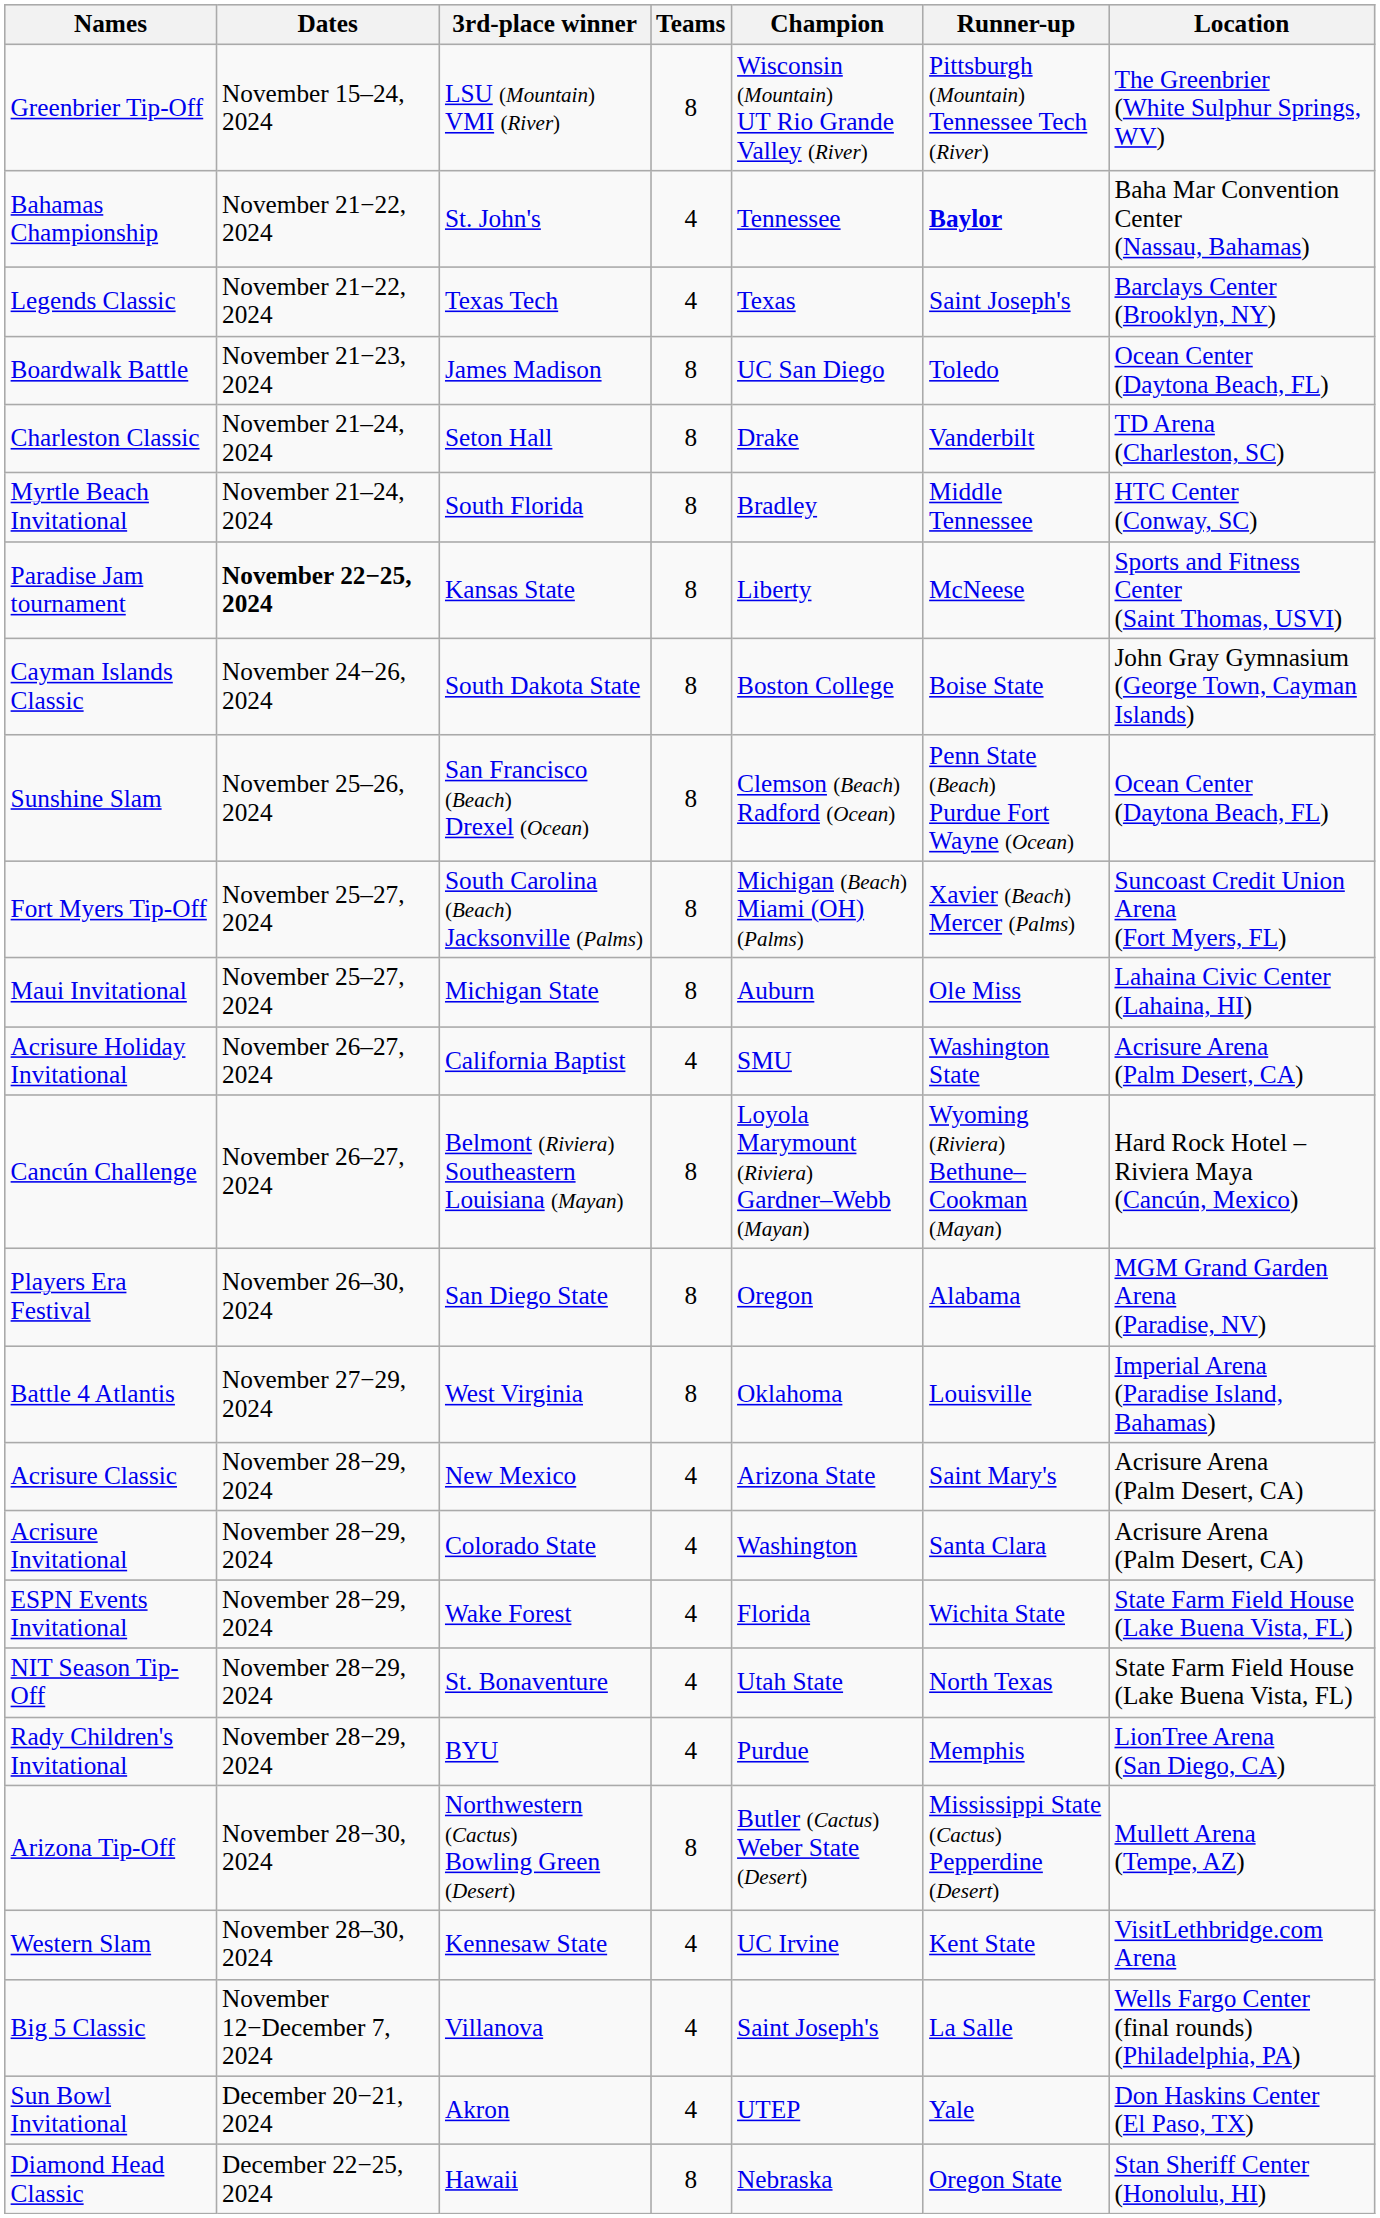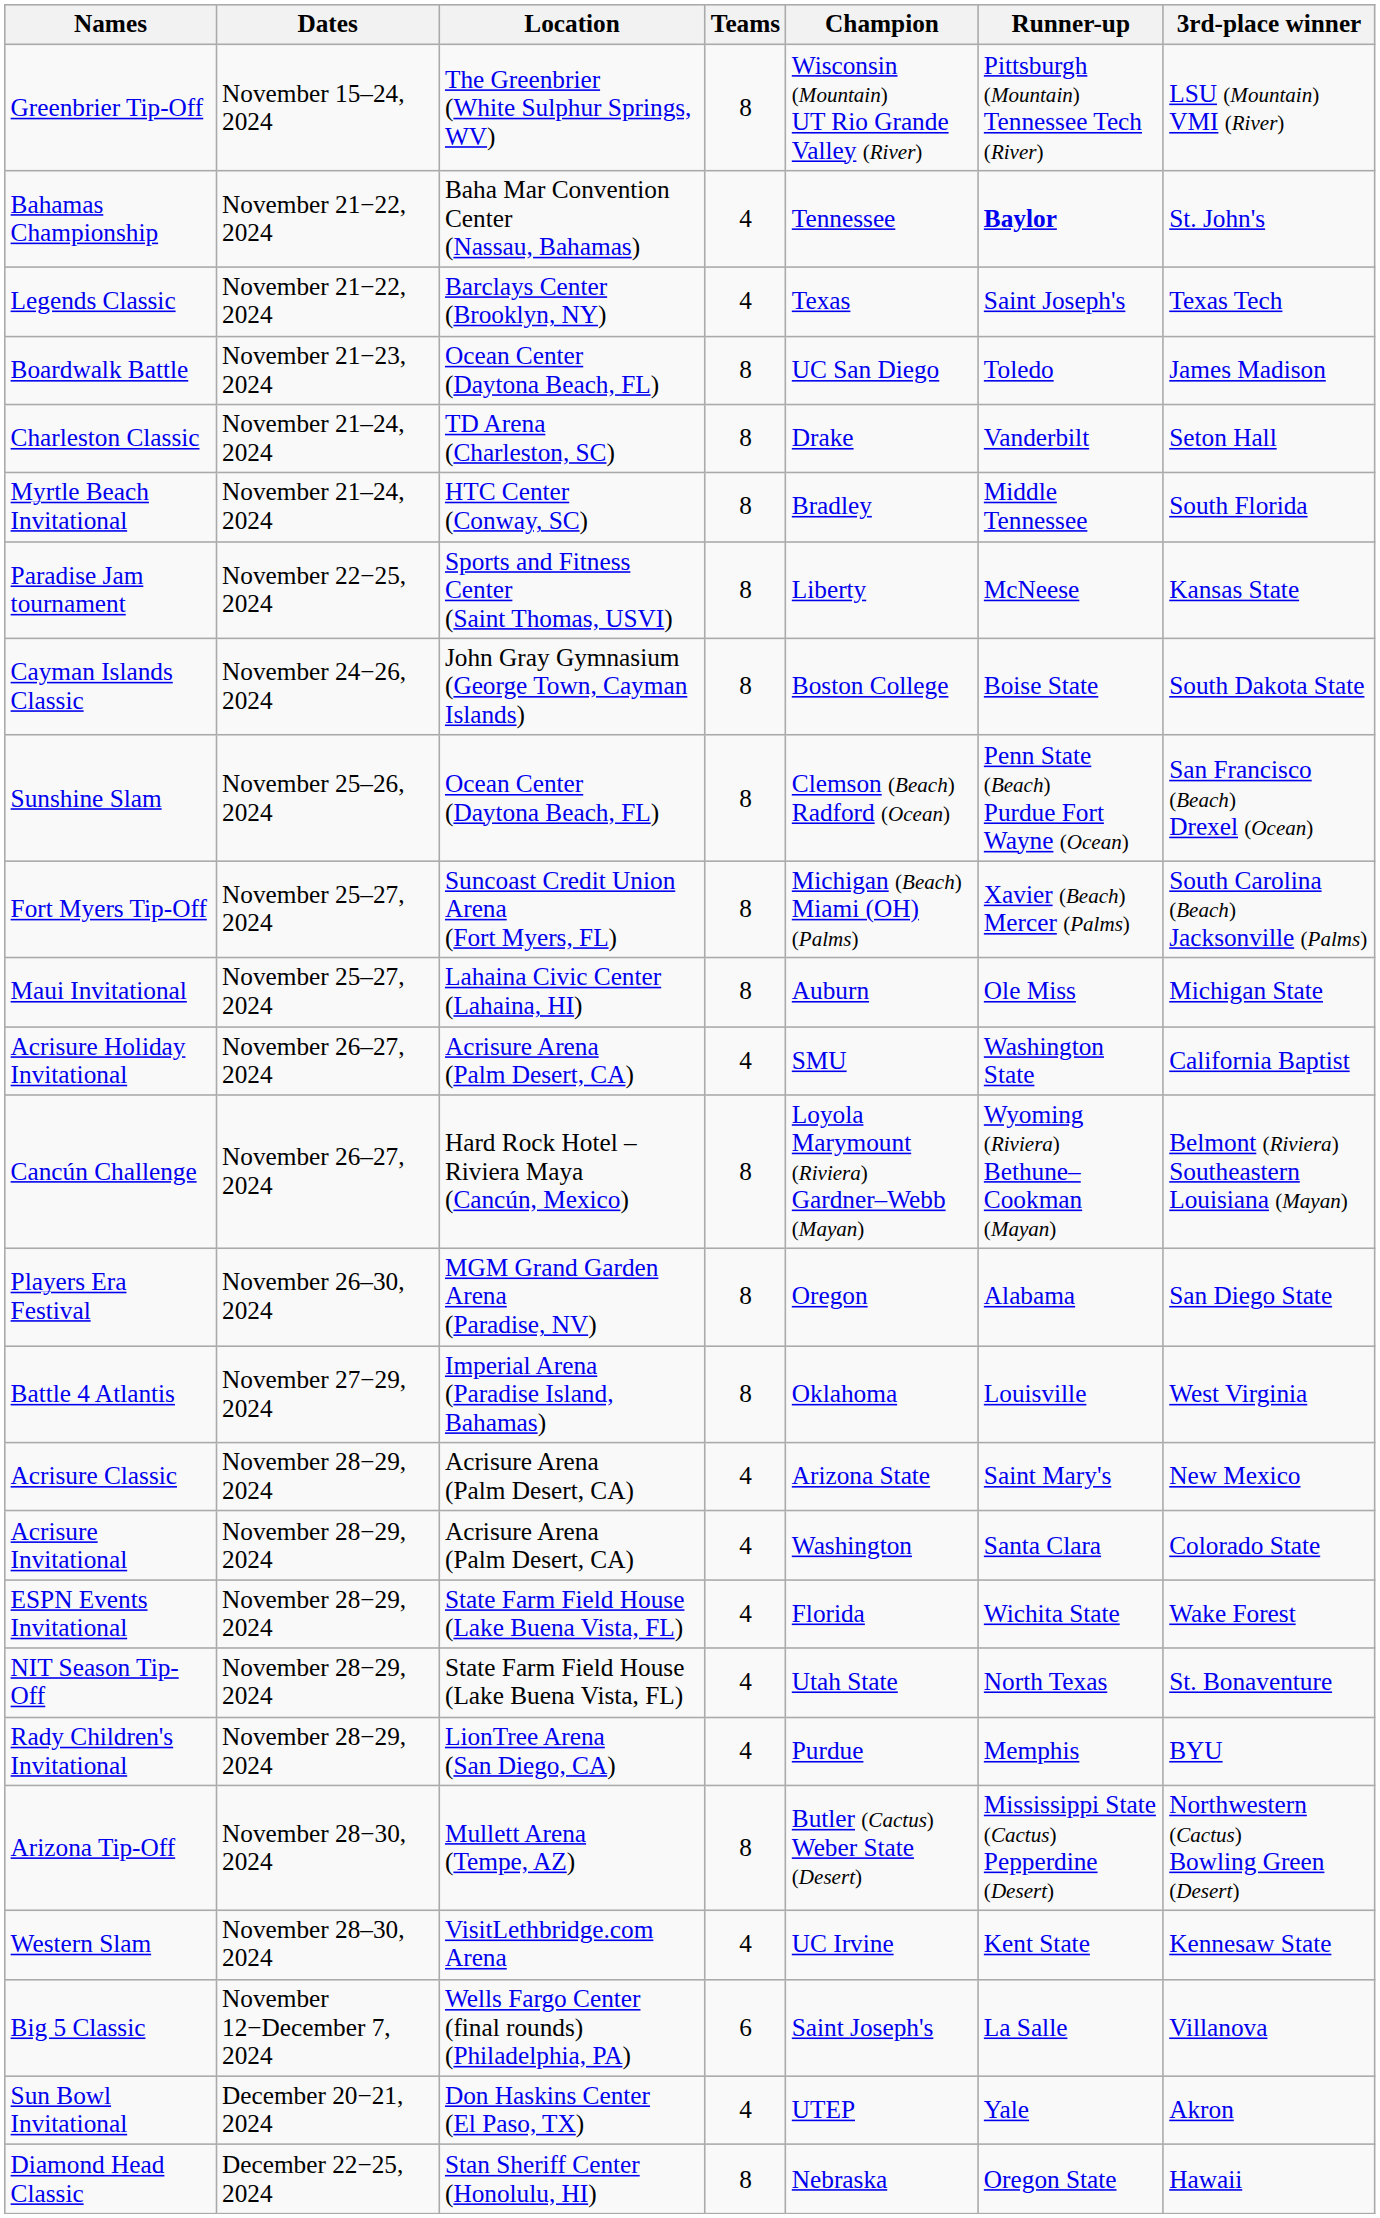columns swapped: (1242, 24) <-> (545, 24)
(317, 589) bold -> (314, 589) normal
(691, 2027) 4 -> (745, 2027) 6
